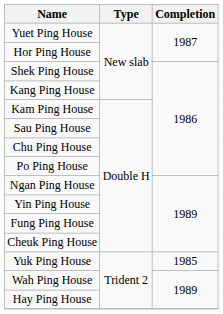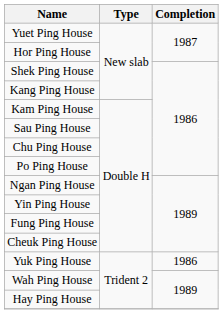(185, 261) 1985 -> (185, 261) 1986
